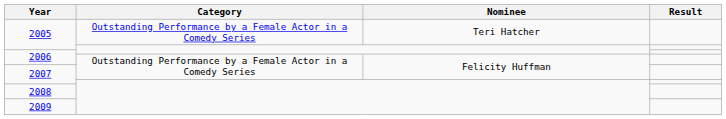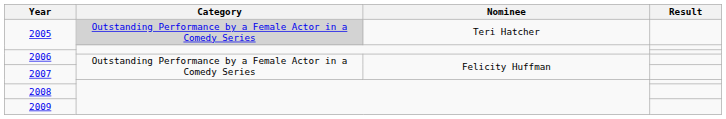(220, 32) no background -> (220, 32) lightgrey background
